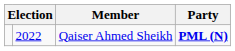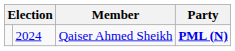(28, 35) 2022 -> (28, 35) 2024
